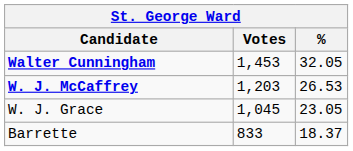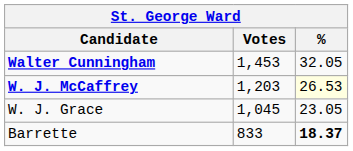(321, 87) no background -> (321, 87) lightyellow background
(321, 134) normal -> (321, 134) bold
